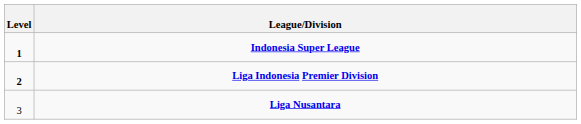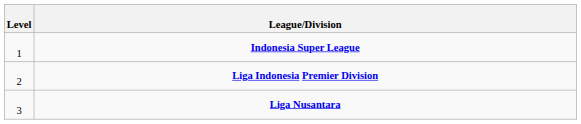(19, 53) bold -> (19, 53) normal
(19, 82) bold -> (19, 82) normal
